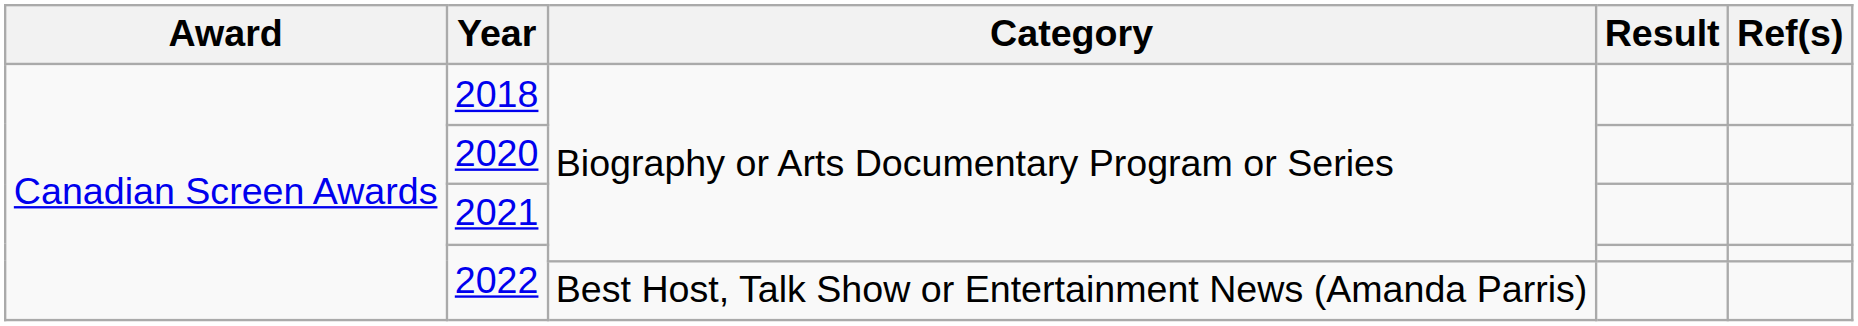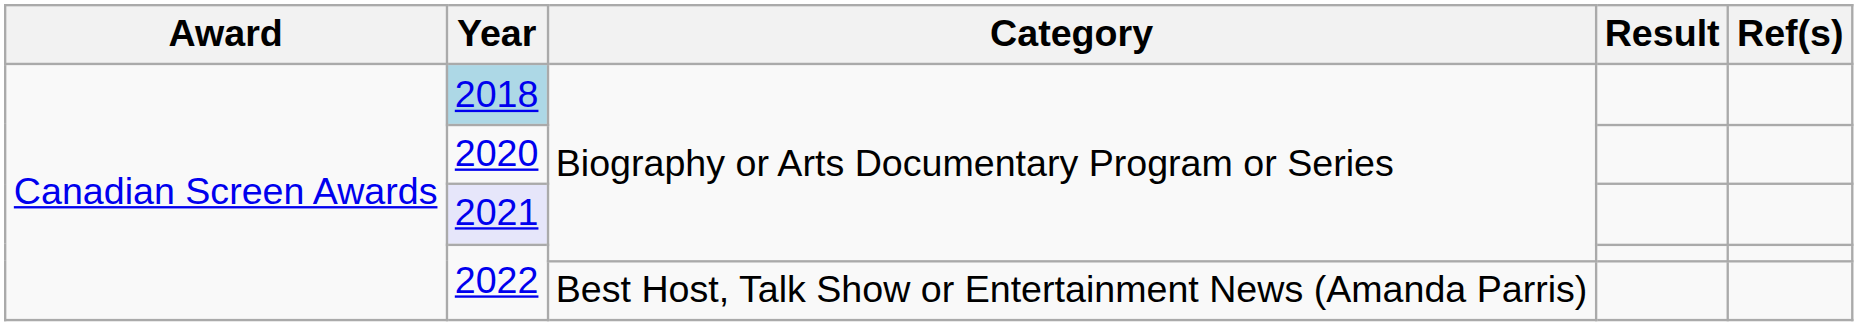(497, 93) no background -> (497, 93) lightblue background
(497, 213) no background -> (497, 213) lavender background
